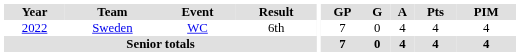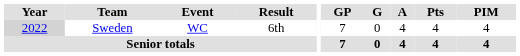(35, 28) no background -> (35, 28) lightgrey background
